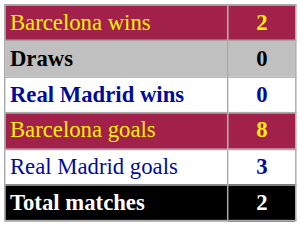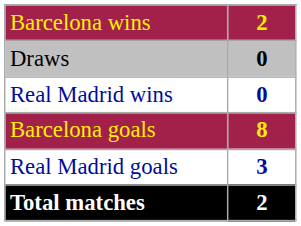(41, 58) bold -> (40, 58) normal
(97, 94) bold -> (91, 94) normal
